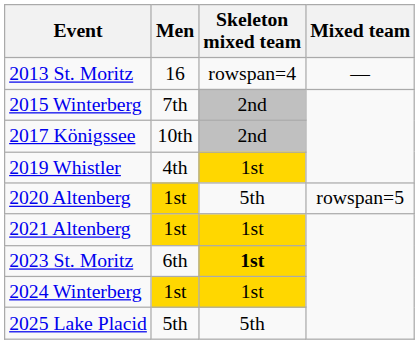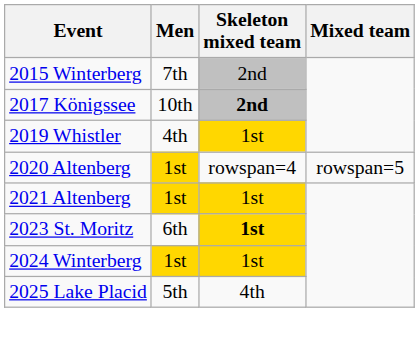- row: (71, 73)
(252, 135) normal -> (252, 104) bold
(252, 198) 5th -> (252, 167) rowspan=4
(252, 323) 5th -> (252, 291) 4th
